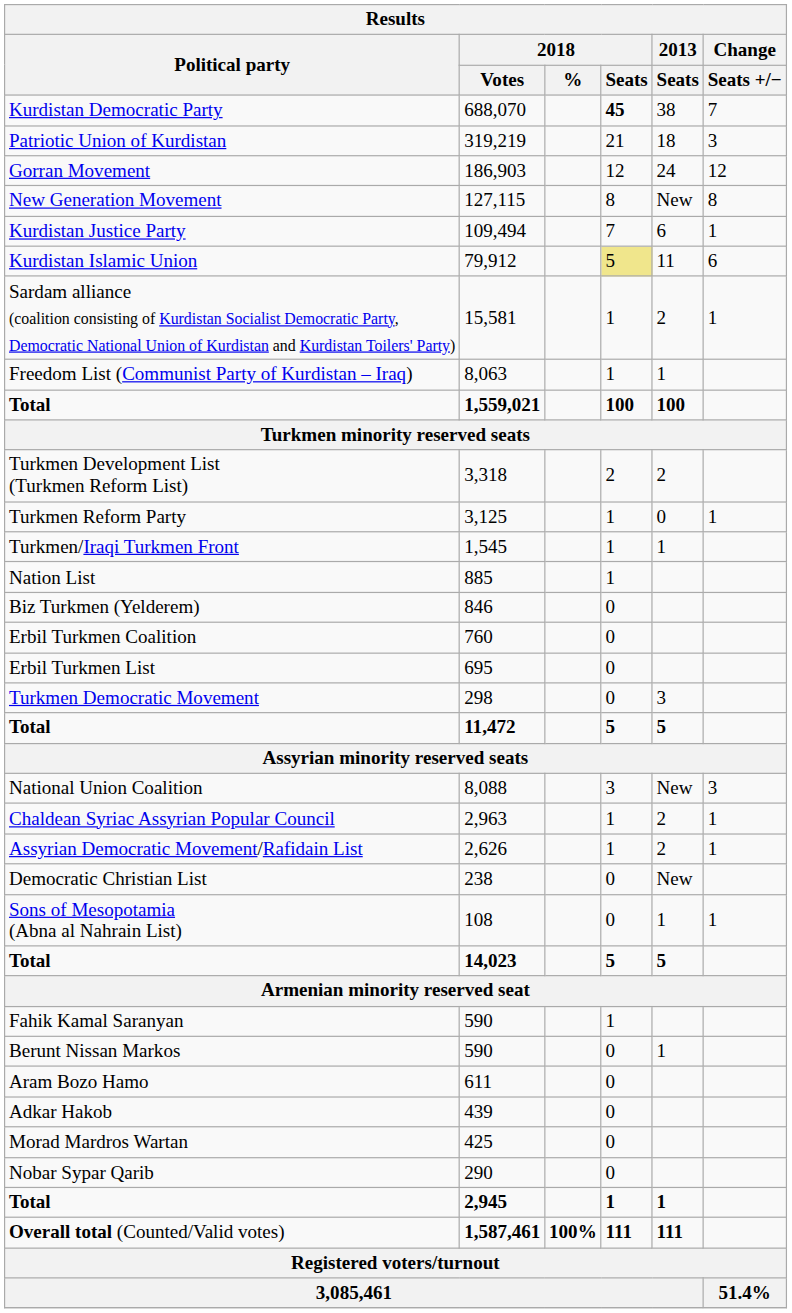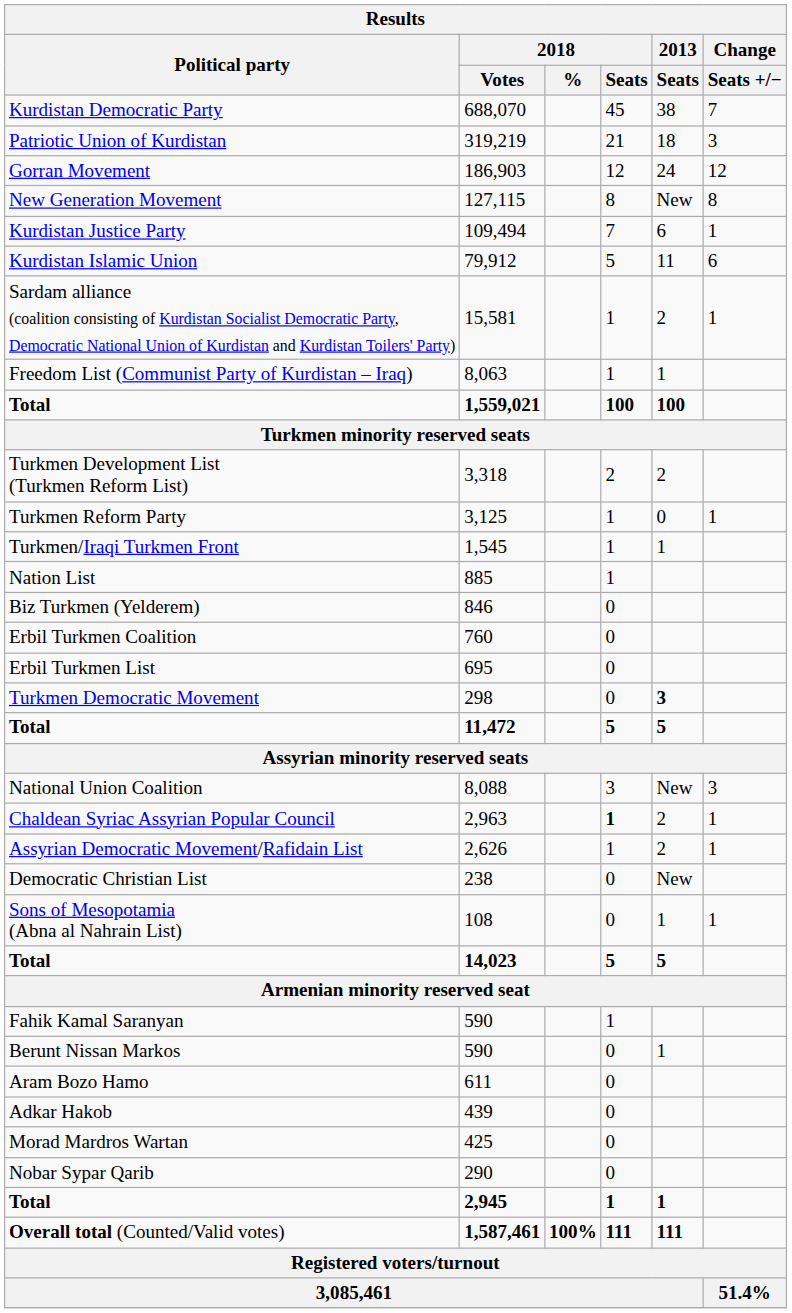(615, 110) bold -> (615, 110) normal
(610, 261) khaki background -> (610, 261) no background
(661, 697) normal -> (661, 697) bold
(610, 818) normal -> (610, 818) bold
